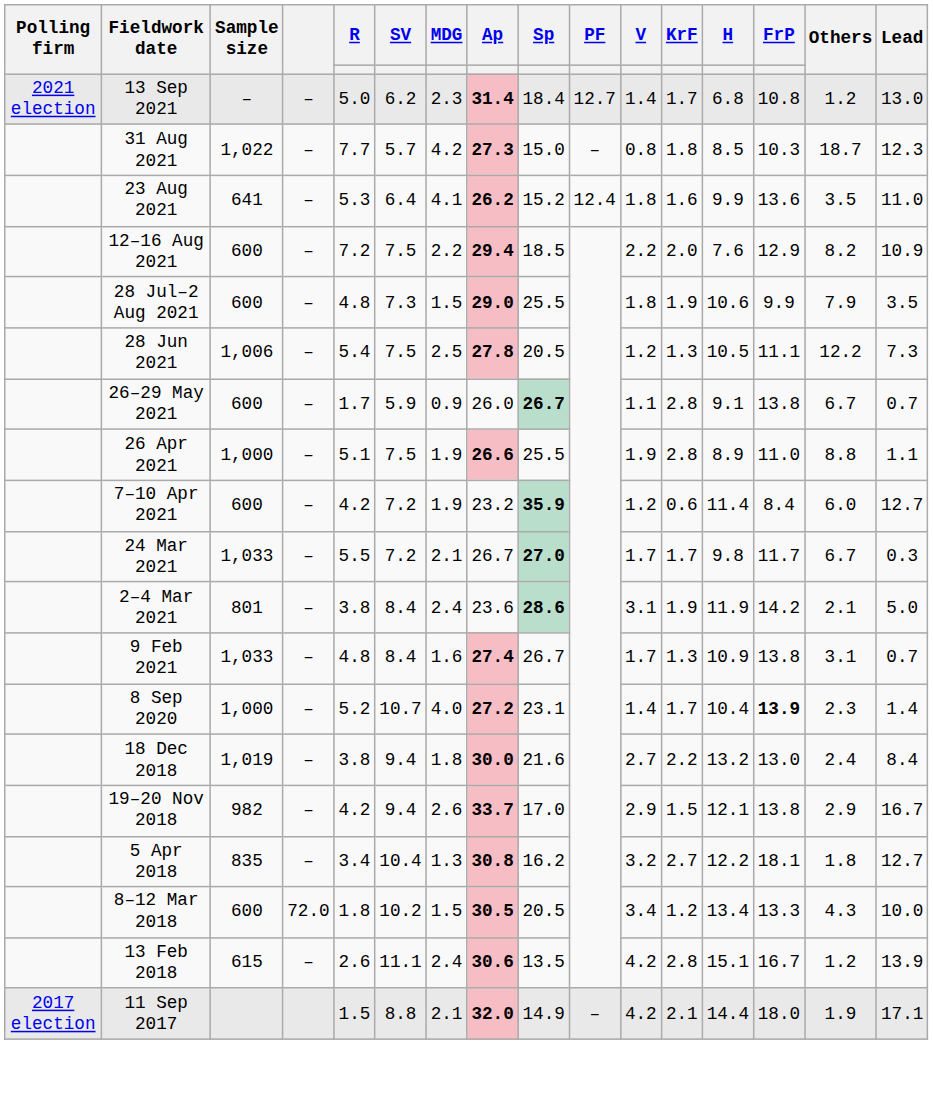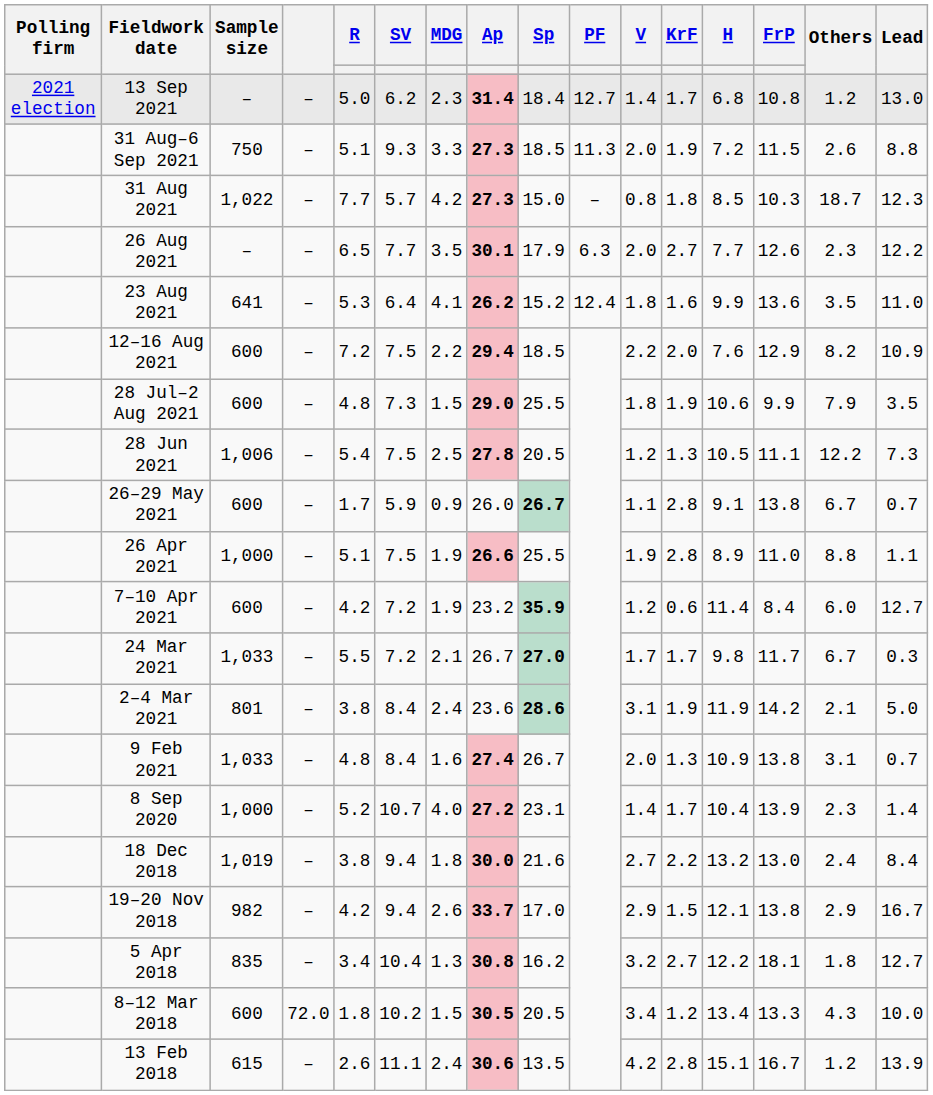+ row: (156, 150)
+ row: (156, 251)
(641, 658) 1.7 -> (641, 759) 2.0
(779, 709) bold -> (779, 810) normal
- row: (156, 1014)
